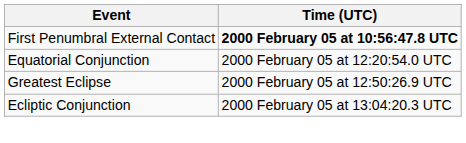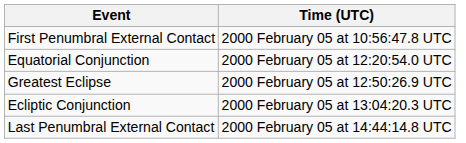(340, 37) bold -> (337, 37) normal
+ row: (111, 127)
